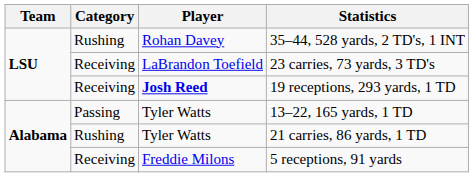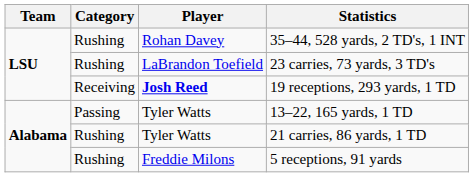(105, 64) Receiving -> (99, 64) Rushing
(105, 159) Receiving -> (99, 159) Rushing
